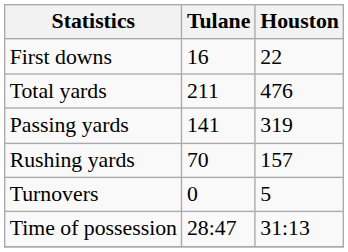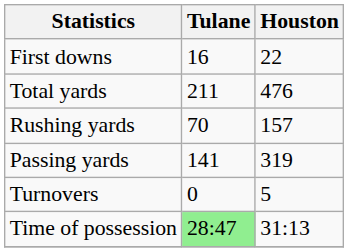rows swapped: (72, 159) <-> (69, 125)
(212, 228) no background -> (212, 228) lightgreen background
